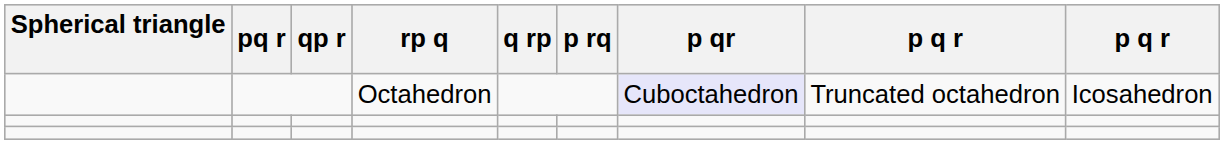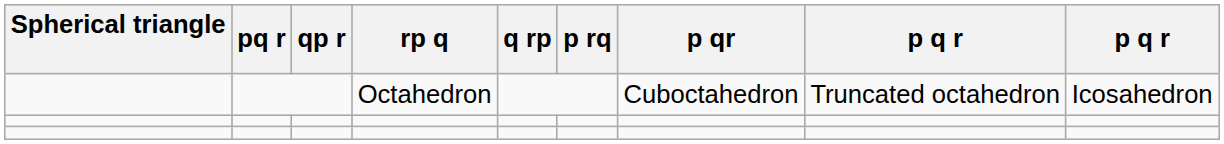(711, 94) lavender background -> (711, 94) no background
